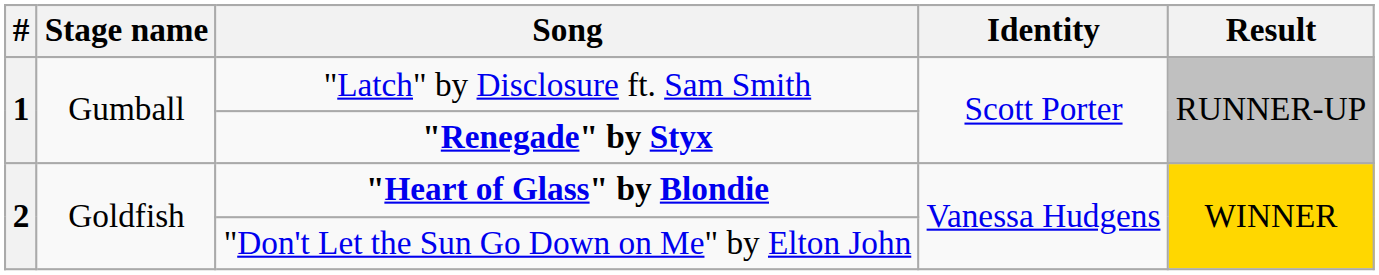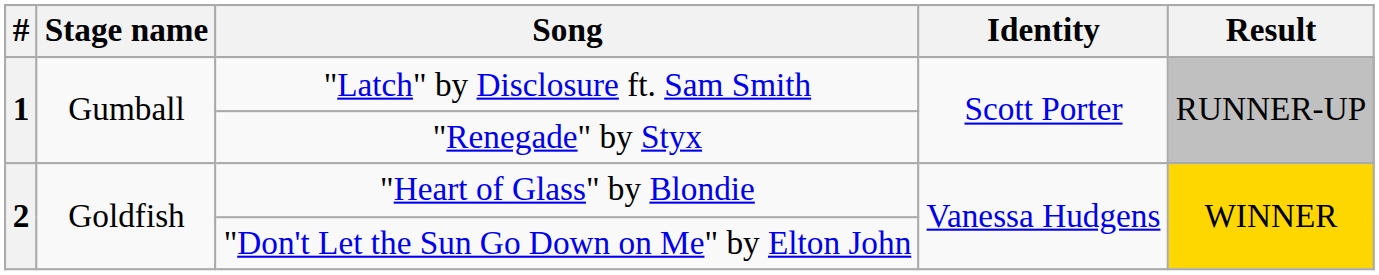(567, 136) bold -> (567, 136) normal
(567, 189) bold -> (567, 189) normal
